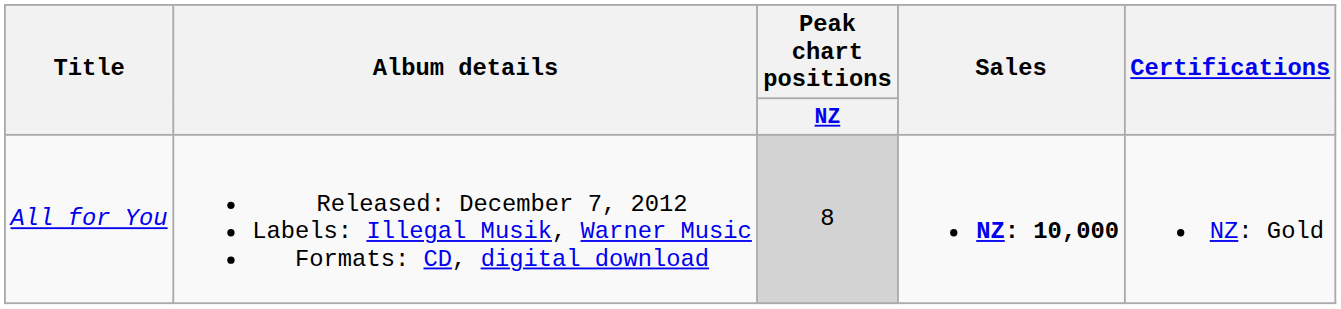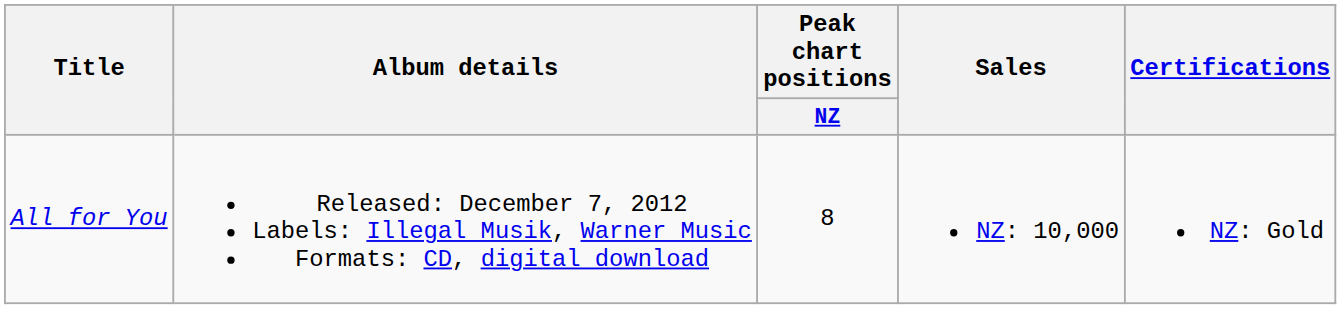(827, 219) lightgrey background -> (827, 219) no background
(1011, 233) bold -> (1011, 233) normal
